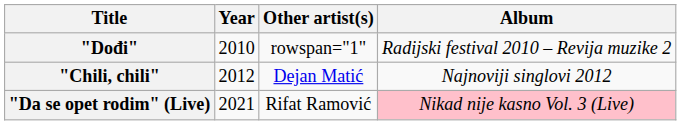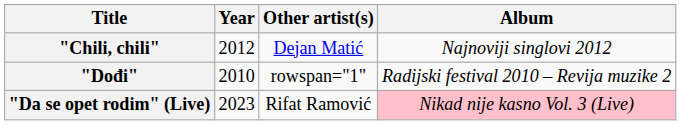rows swapped: (109, 47) <-> (109, 76)
(237, 104) 2021 -> (237, 104) 2023
